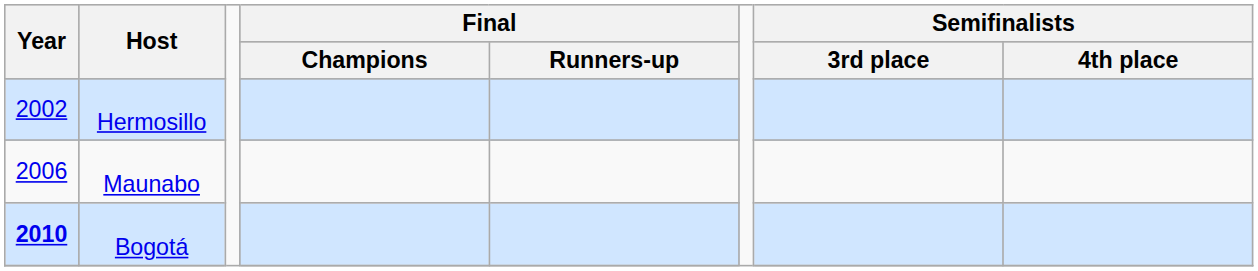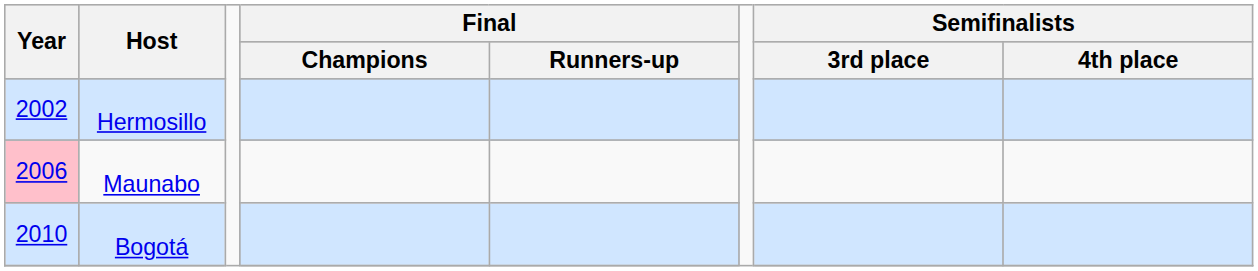(41, 172) no background -> (41, 172) pink background
(41, 234) bold -> (41, 234) normal
